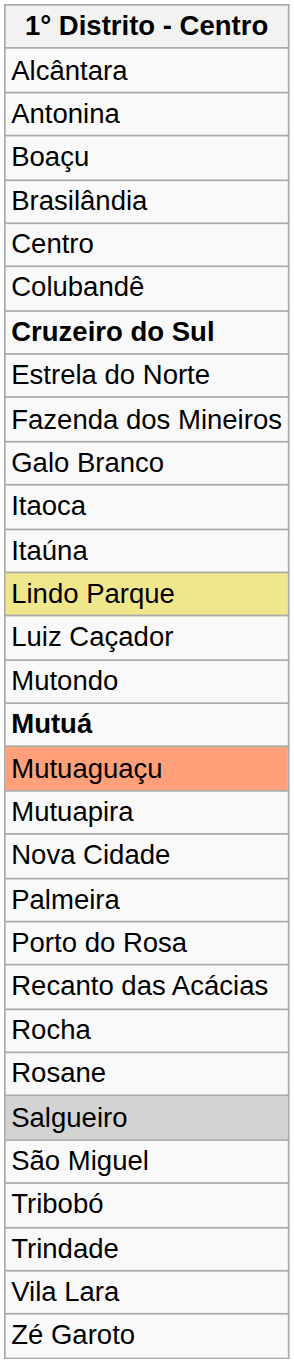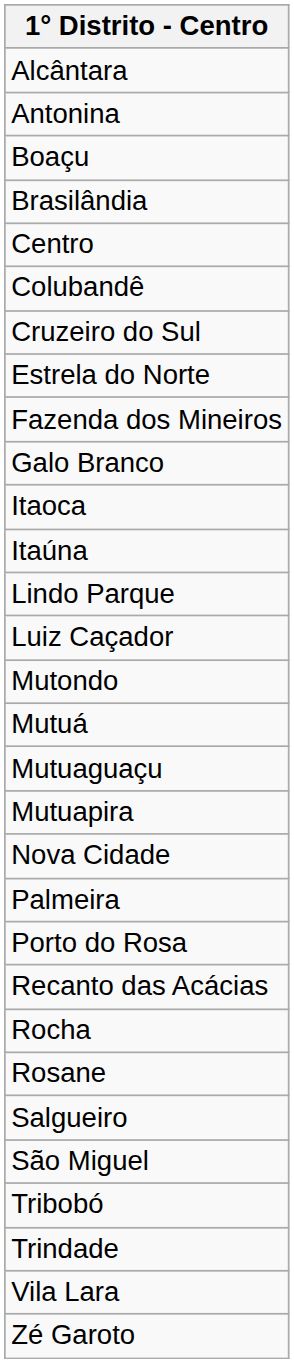(113, 331) bold -> (106, 331) normal
(93, 593) khaki background -> (93, 593) no background
(52, 724) bold -> (49, 724) normal
(87, 768) lightsalmon background -> (87, 768) no background
(69, 1117) lightgrey background -> (69, 1117) no background
